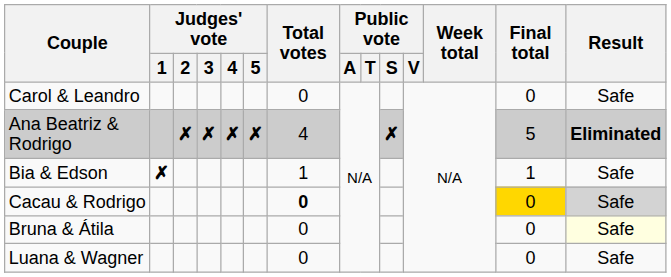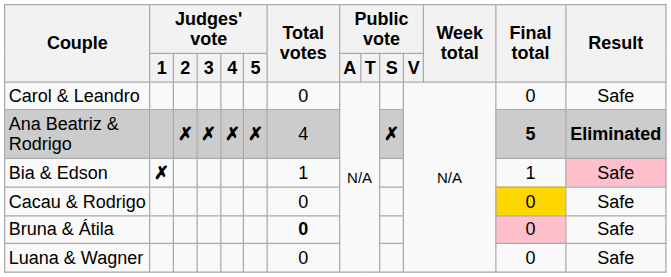(530, 135) normal -> (530, 135) bold
(616, 173) no background -> (616, 173) pink background
(303, 201) bold -> (303, 201) normal
(616, 201) lightgrey background -> (616, 201) no background
(303, 230) normal -> (303, 230) bold
(530, 230) no background -> (530, 230) pink background
(616, 230) lightyellow background -> (616, 230) no background
